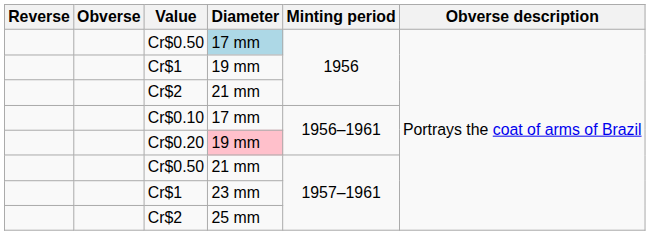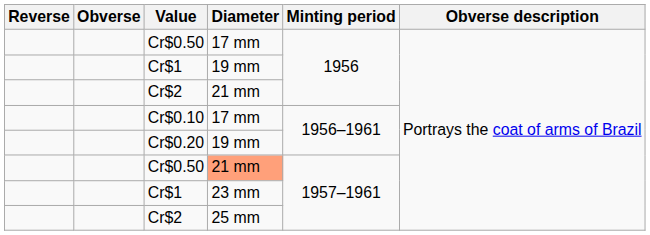(236, 42) lightblue background -> (236, 42) no background
(236, 142) pink background -> (236, 142) no background
(236, 167) no background -> (236, 167) lightsalmon background
